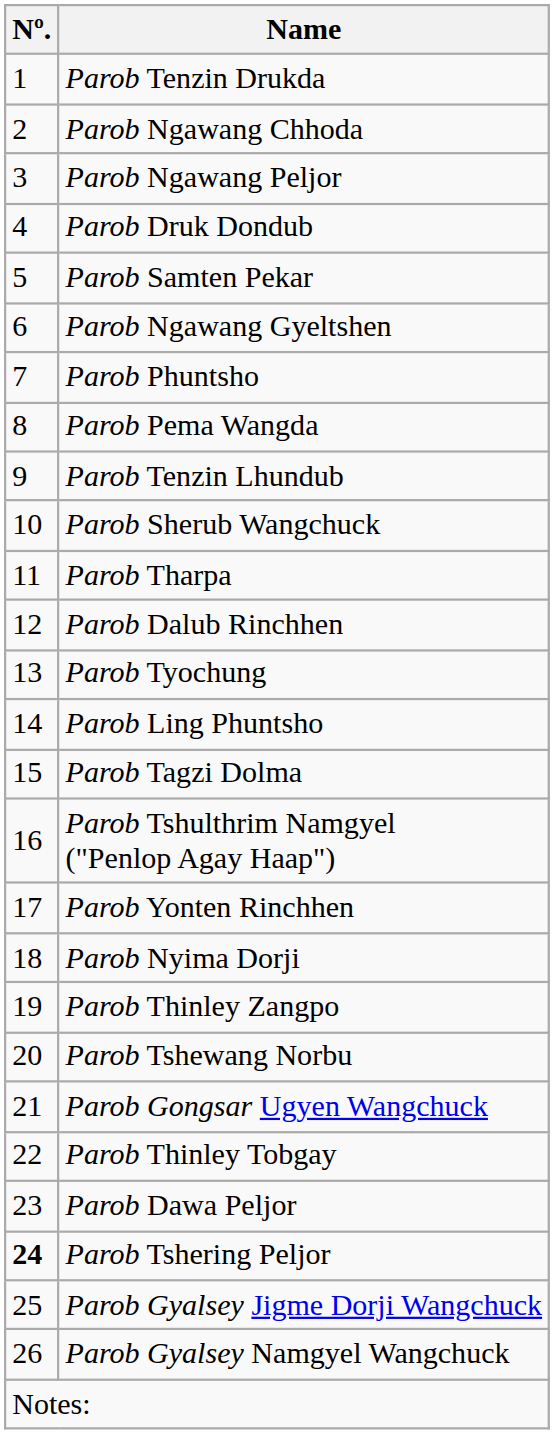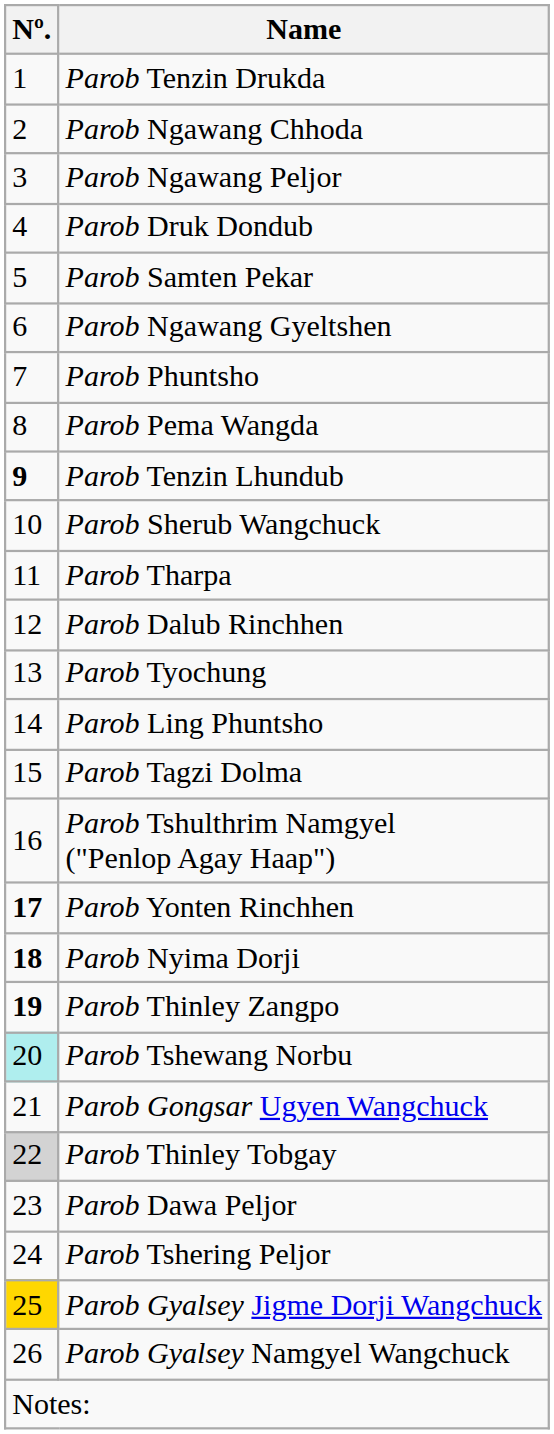(20, 475) normal -> (20, 475) bold
(27, 907) normal -> (27, 907) bold
(27, 956) normal -> (27, 956) bold
(27, 1006) normal -> (27, 1006) bold
(27, 1055) no background -> (27, 1055) paleturquoise background
(27, 1155) no background -> (27, 1155) lightgrey background
(27, 1254) bold -> (27, 1254) normal
(27, 1303) no background -> (27, 1303) gold background
